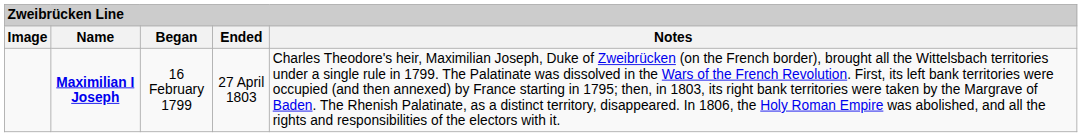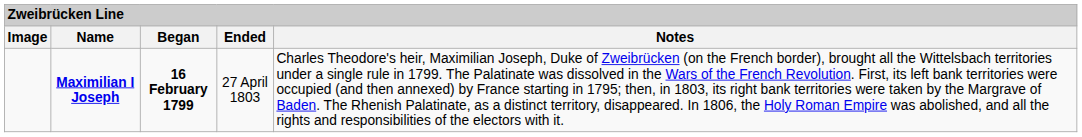(176, 90) normal -> (178, 90) bold
